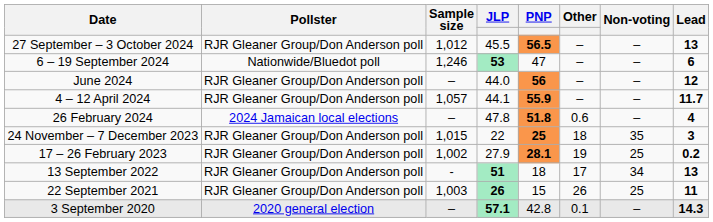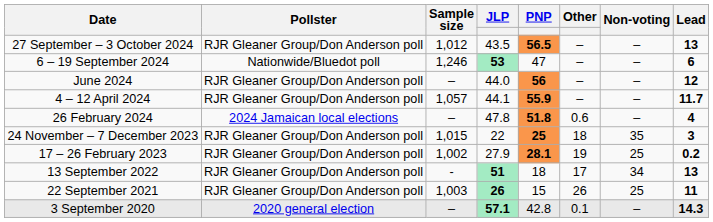(498, 45) 45.5 -> (498, 45) 43.5
